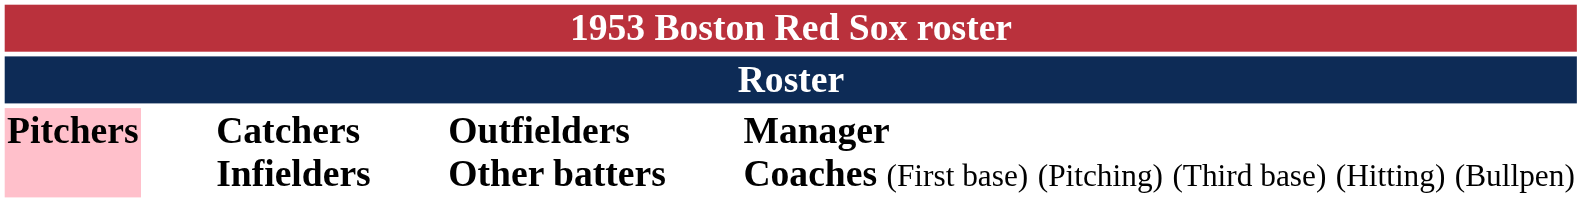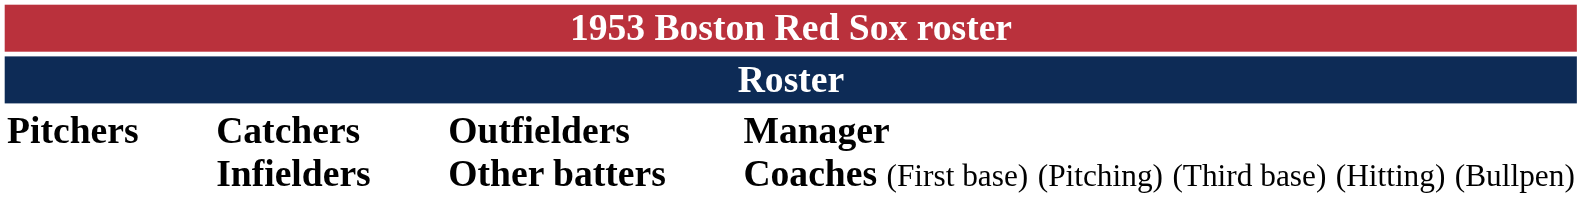(73, 130) pink background -> (73, 130) no background
